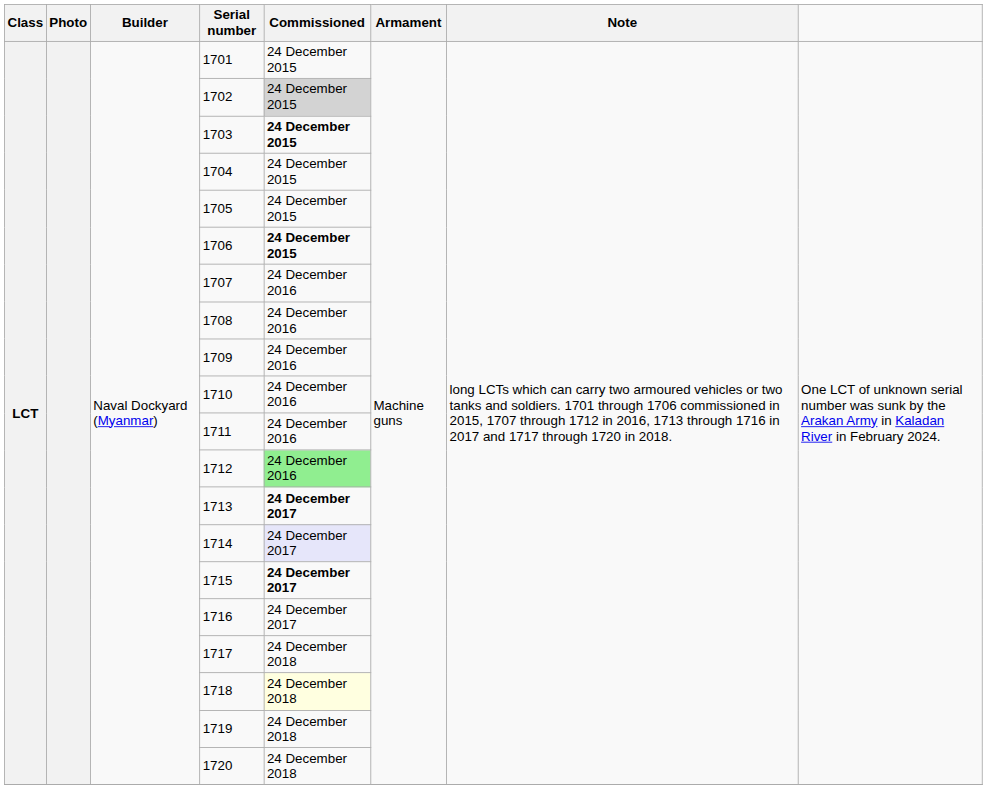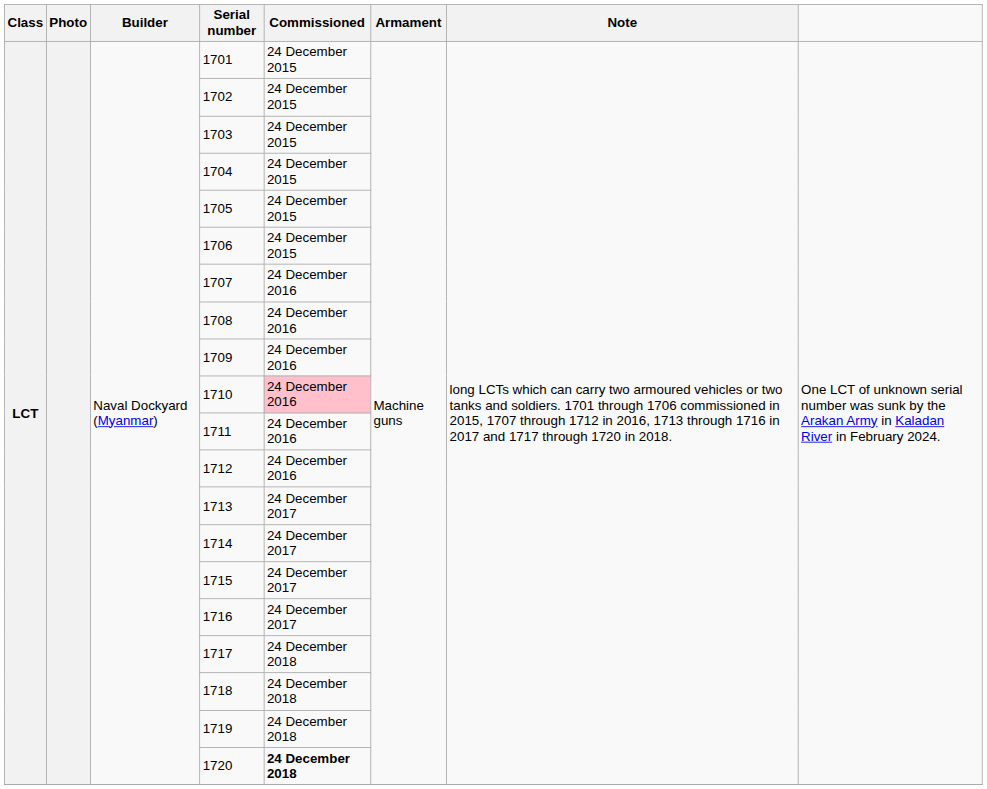(307, 96) lightgrey background -> (307, 96) no background
(308, 134) bold -> (307, 134) normal
(308, 245) bold -> (307, 245) normal
(307, 393) no background -> (307, 393) pink background
(307, 468) lightgreen background -> (307, 468) no background
(308, 505) bold -> (307, 505) normal
(307, 542) lavender background -> (307, 542) no background
(308, 579) bold -> (307, 579) normal
(307, 691) lightyellow background -> (307, 691) no background
(307, 765) normal -> (308, 765) bold
